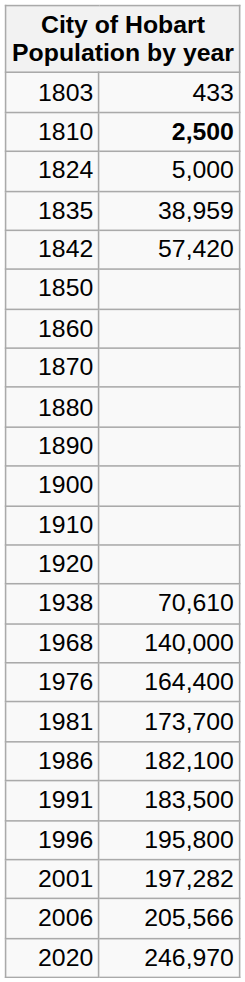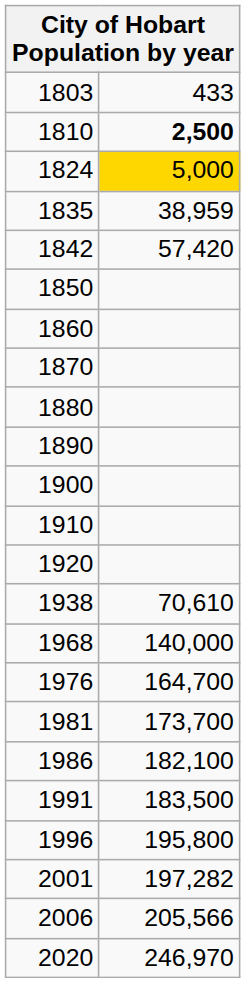(203, 170) no background -> (203, 170) gold background
(189, 682) 164,400 -> (189, 682) 164,700
